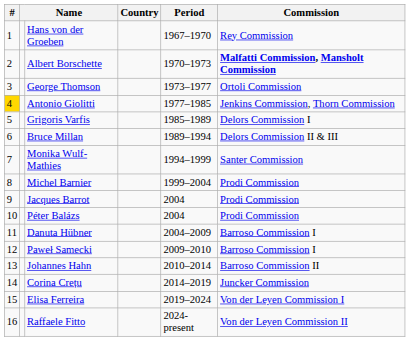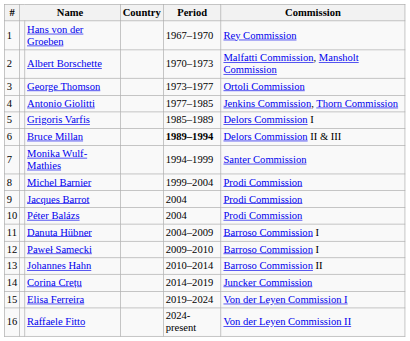(292, 64) bold -> (291, 64) normal
(9, 103) gold background -> (9, 103) no background
(187, 137) normal -> (189, 137) bold
